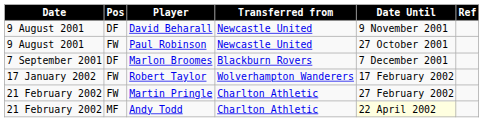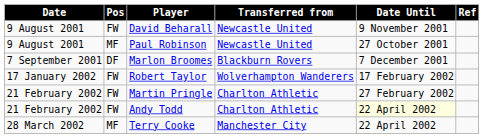(113, 29) DF -> (113, 29) FW
(113, 45) FW -> (113, 45) MF
(113, 109) MF -> (113, 109) FW
+ row: (162, 125)
